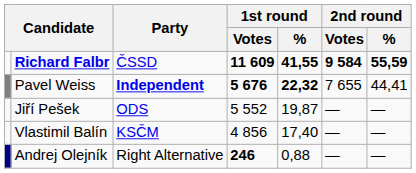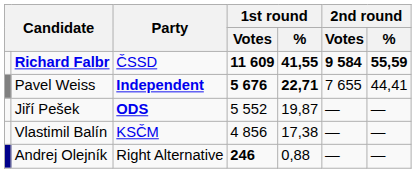(300, 86) 22,32 -> (300, 86) 22,71
(132, 109) normal -> (132, 109) bold
(300, 132) 17,40 -> (300, 132) 17,38
